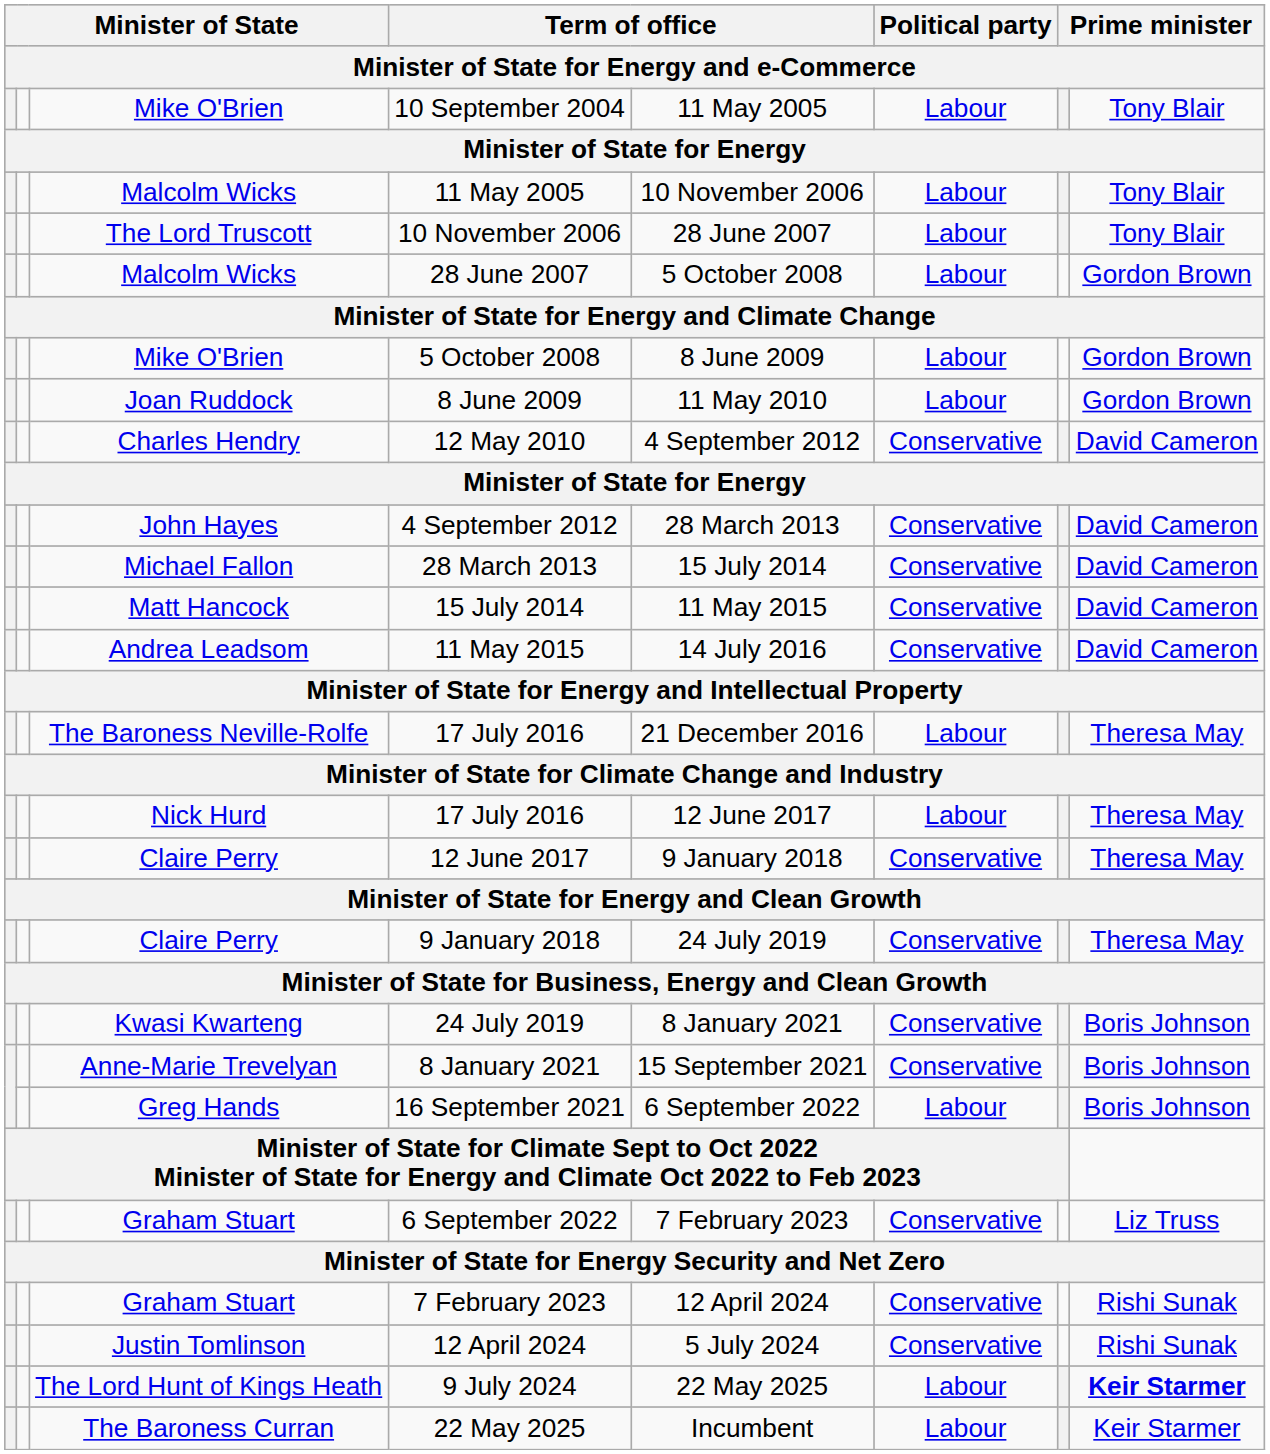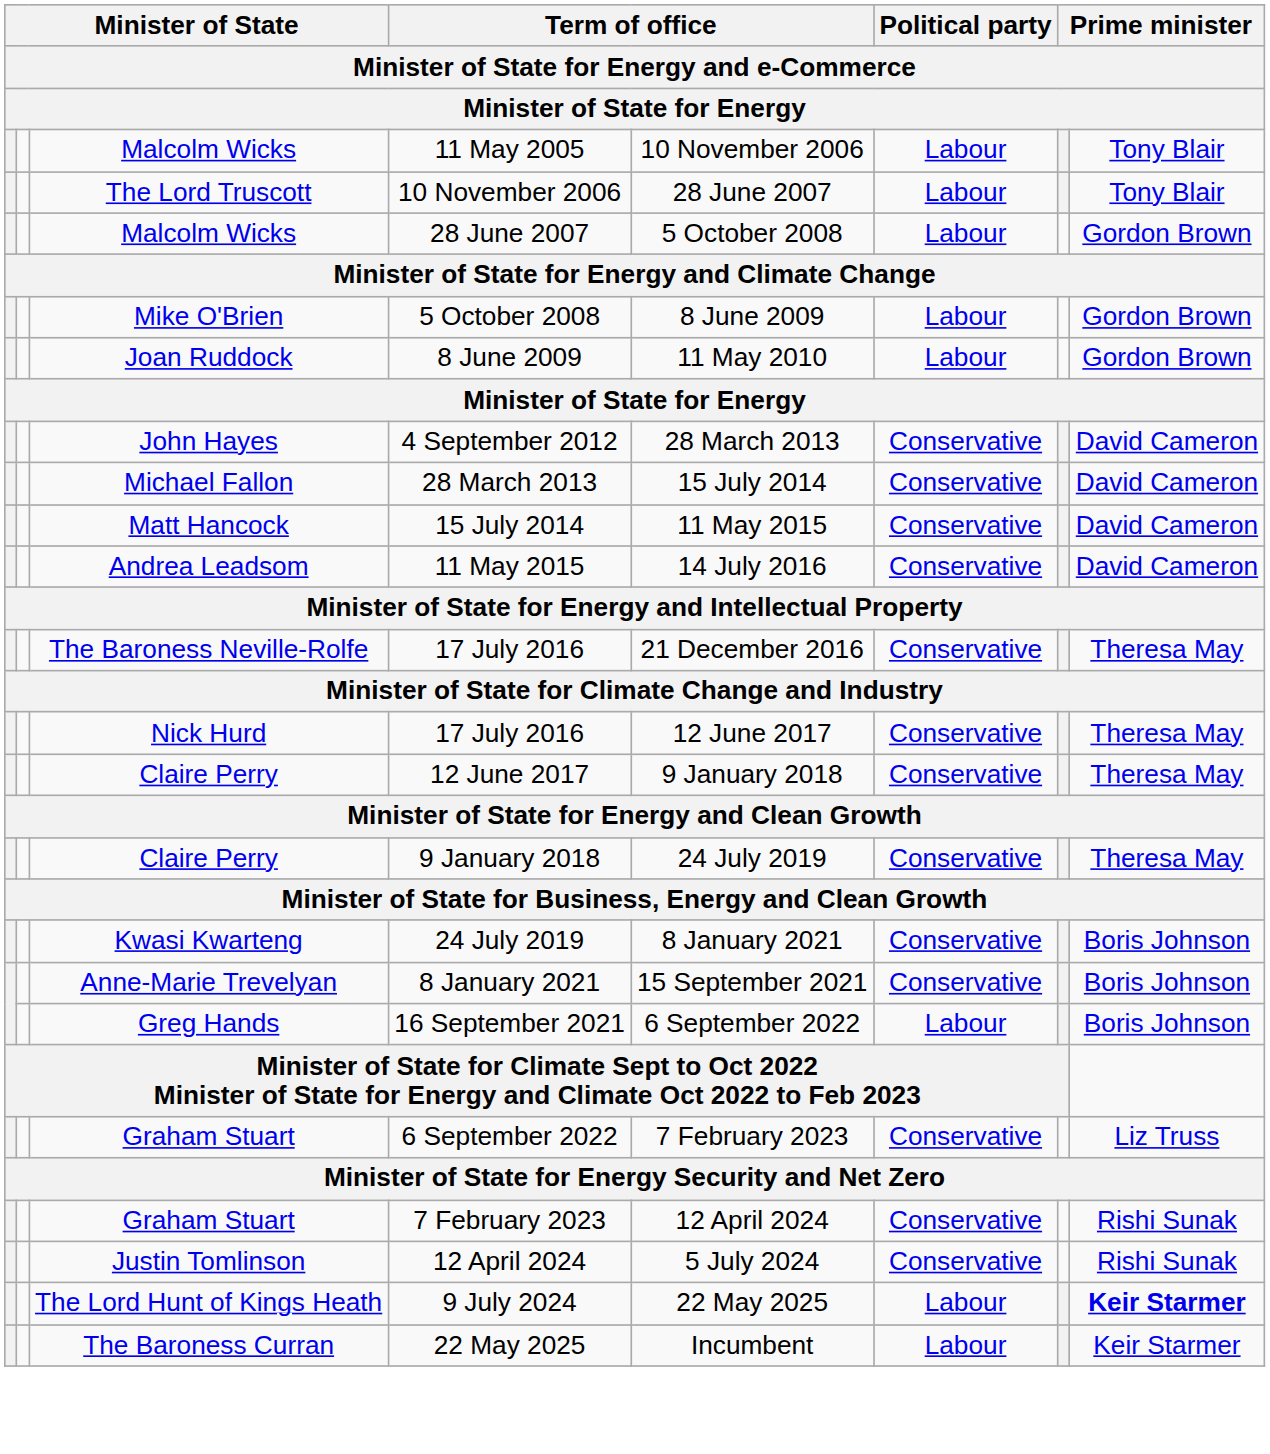- row: (209, 108)
- row: (209, 441)
(966, 732) Labour -> (966, 649) Conservative
(966, 815) Labour -> (966, 732) Conservative
